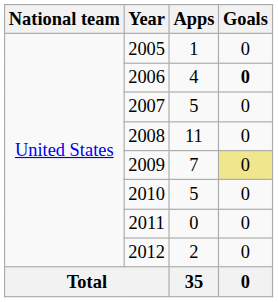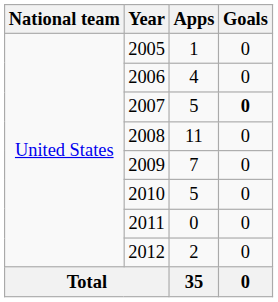(245, 77) bold -> (245, 77) normal
(245, 106) normal -> (245, 106) bold
(245, 164) khaki background -> (245, 164) no background
